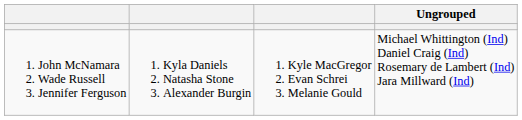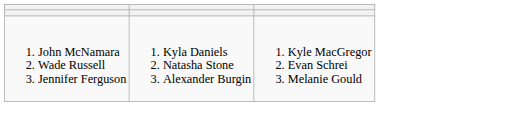- column: (446, 27)
